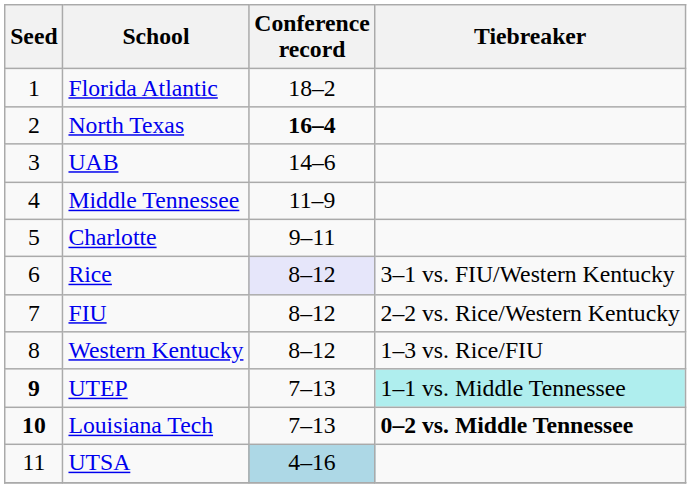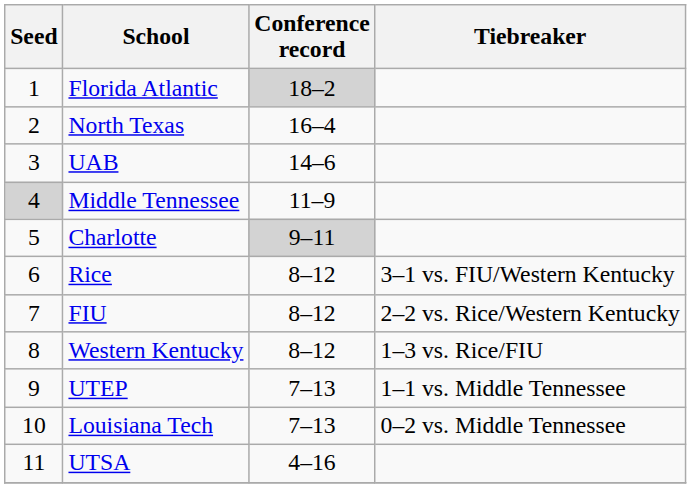(312, 87) no background -> (312, 87) lightgrey background
(312, 125) bold -> (312, 125) normal
(34, 200) no background -> (34, 200) lightgrey background
(312, 237) no background -> (312, 237) lightgrey background
(312, 275) lavender background -> (312, 275) no background
(34, 387) bold -> (34, 387) normal
(503, 387) paleturquoise background -> (503, 387) no background
(34, 425) bold -> (34, 425) normal
(507, 425) bold -> (503, 425) normal
(312, 463) lightblue background -> (312, 463) no background
